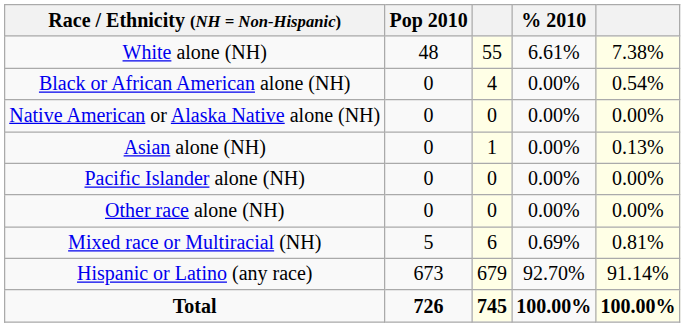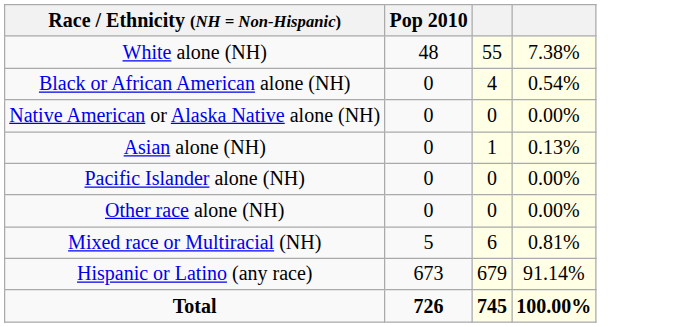- column: (554, 20)
